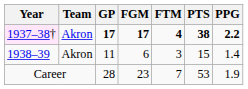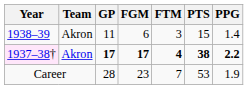rows swapped: (32, 34) <-> (28, 54)
